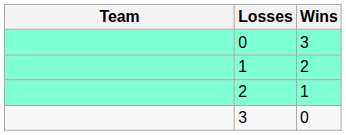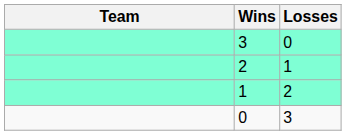columns swapped: (319, 17) <-> (265, 17)
